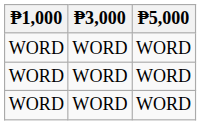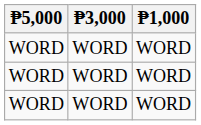columns swapped: (36, 18) <-> (164, 18)
